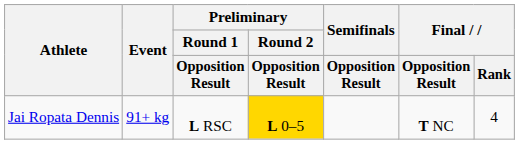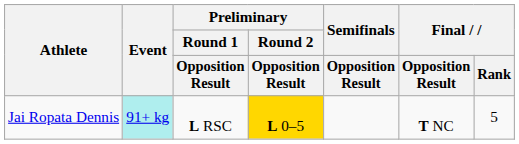(148, 117) no background -> (148, 117) paleturquoise background
(494, 117) 4 -> (494, 117) 5
